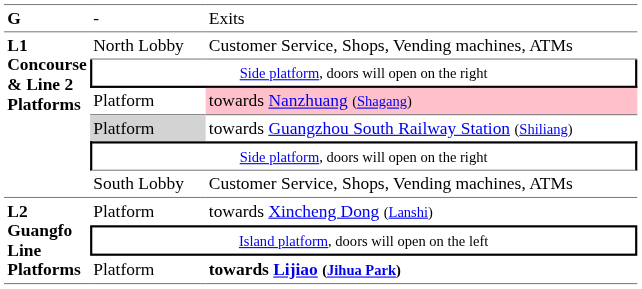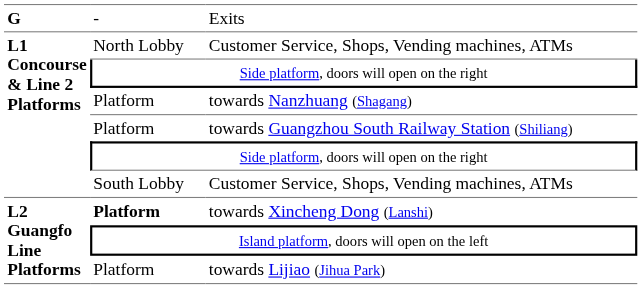(310, 100) pink background -> (310, 100) no background
(124, 128) lightgrey background -> (124, 128) no background
(124, 211) normal -> (127, 211) bold
(305, 269) bold -> (297, 269) normal
